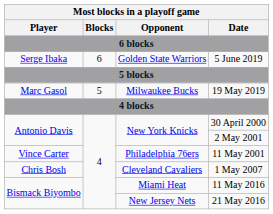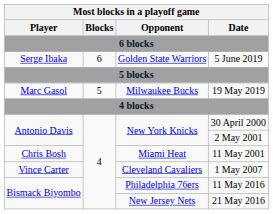(44, 153) Vince Carter -> (44, 153) Chris Bosh
(162, 153) Philadelphia 76ers -> (162, 153) Miami Heat
(44, 169) Chris Bosh -> (44, 169) Vince Carter
(162, 185) Miami Heat -> (162, 185) Philadelphia 76ers
